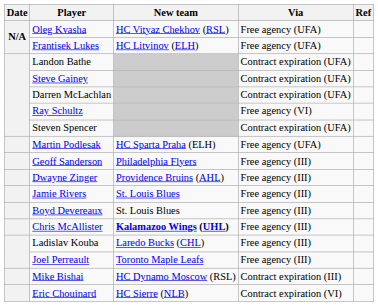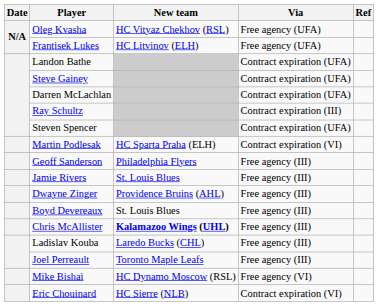(276, 111) Free agency (VI) -> (291, 111) Contract expiration (III)
(281, 144) Free agency (UFA) -> (291, 144) Contract expiration (VI)
rows swapped: (59, 194) <-> (65, 177)
(291, 276) Contract expiration (III) -> (276, 276) Free agency (VI)
